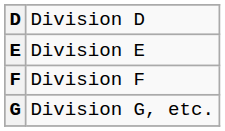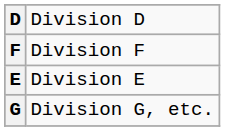rows swapped: (15, 50) <-> (15, 80)
